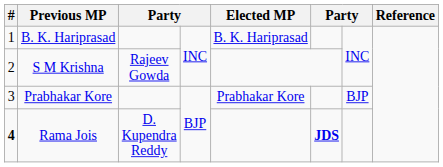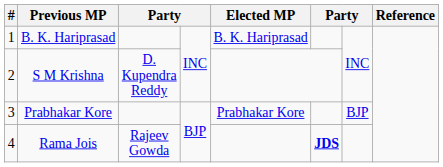(149, 67) Rajeev Gowda -> (149, 75) D. Kupendra Reddy
(11, 135) bold -> (11, 142) normal
(149, 135) D. Kupendra Reddy -> (149, 142) Rajeev Gowda
